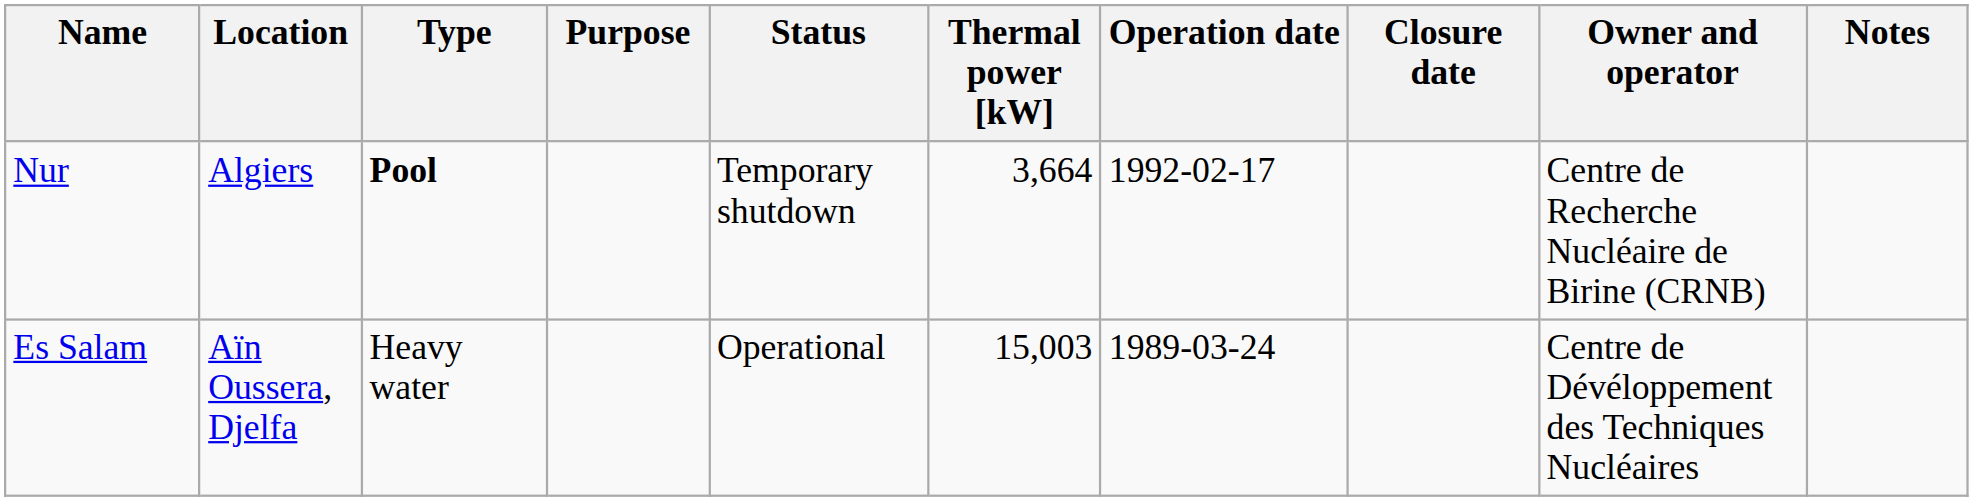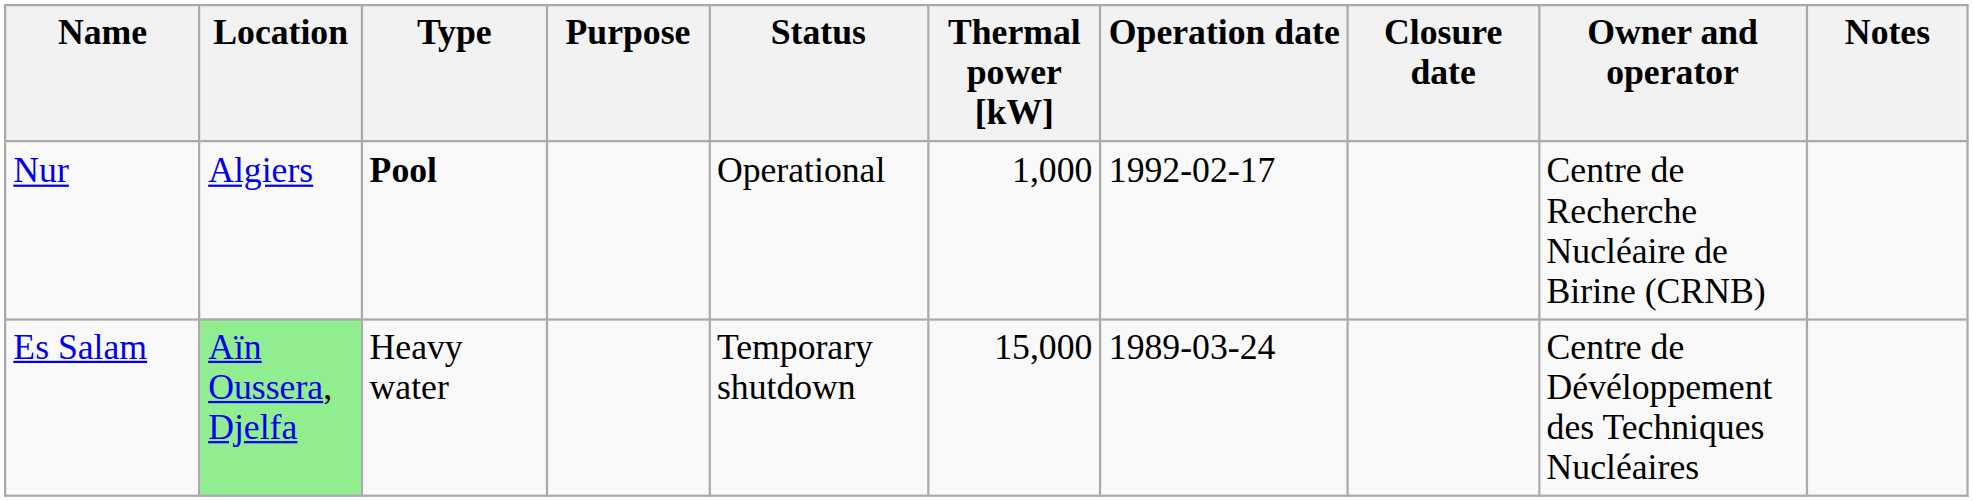(795, 189) Temporary shutdown -> (801, 169) Operational
(1052, 169) 3,664 -> (1052, 169) 1,000
(270, 386) no background -> (270, 386) lightgreen background
(801, 346) Operational -> (795, 366) Temporary shutdown
(1043, 346) 15,003 -> (1043, 346) 15,000
